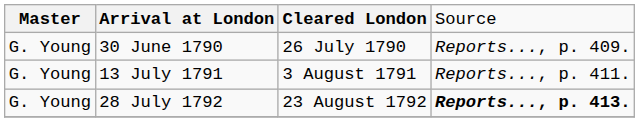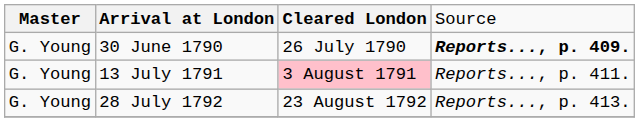(533, 47) normal -> (533, 47) bold
(349, 75) no background -> (349, 75) pink background
(533, 103) bold -> (533, 103) normal
